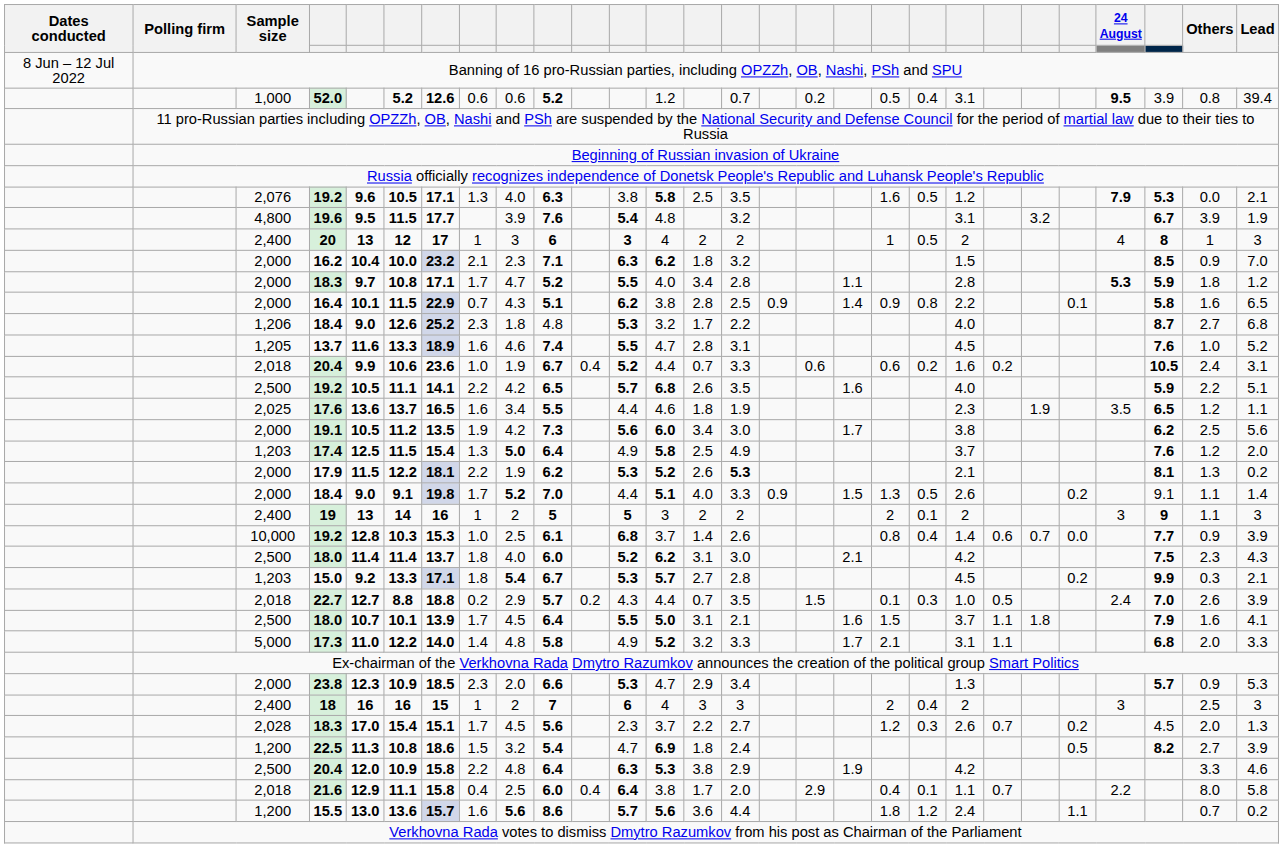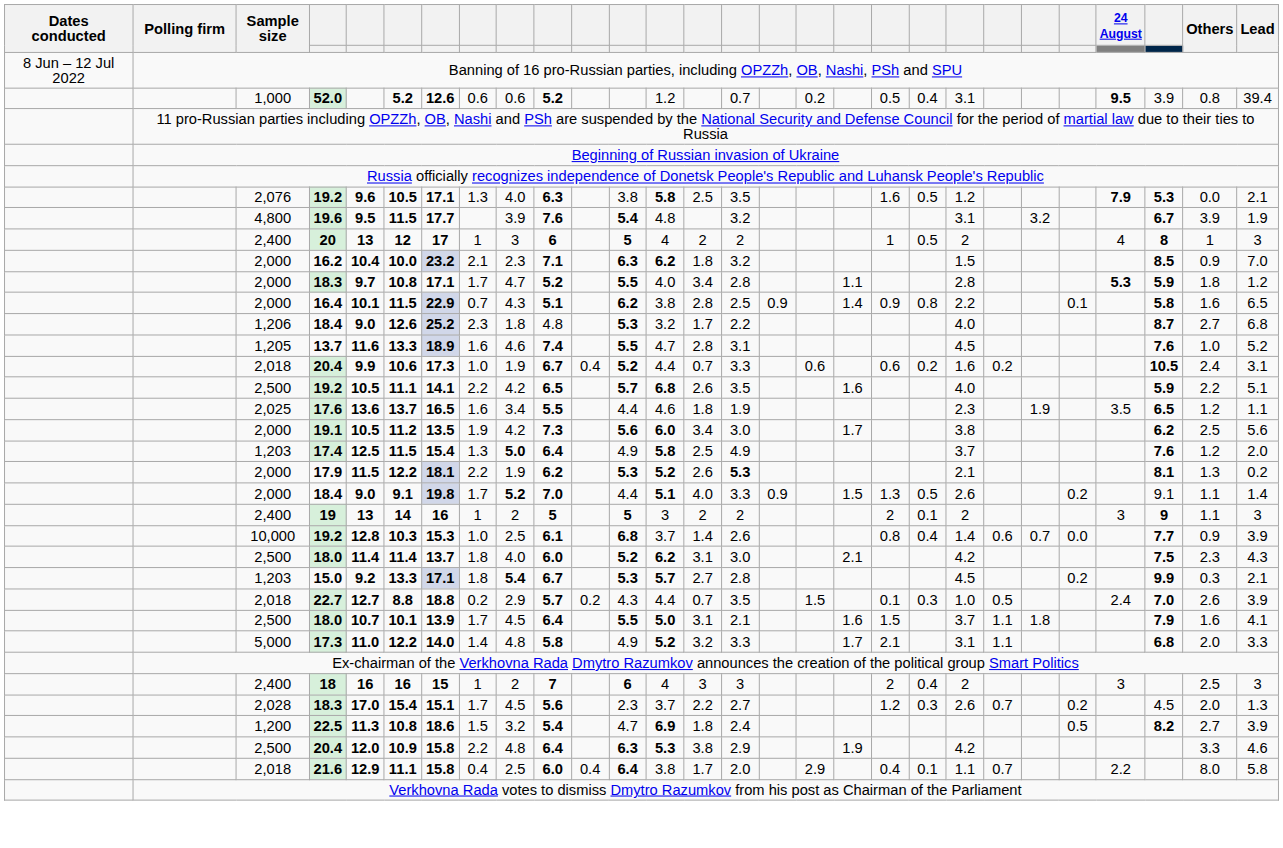(628, 240) 3 -> (628, 240) 5
(440, 367) 23.6 -> (440, 367) 17.3
- row: (273, 684)
- row: (273, 811)
